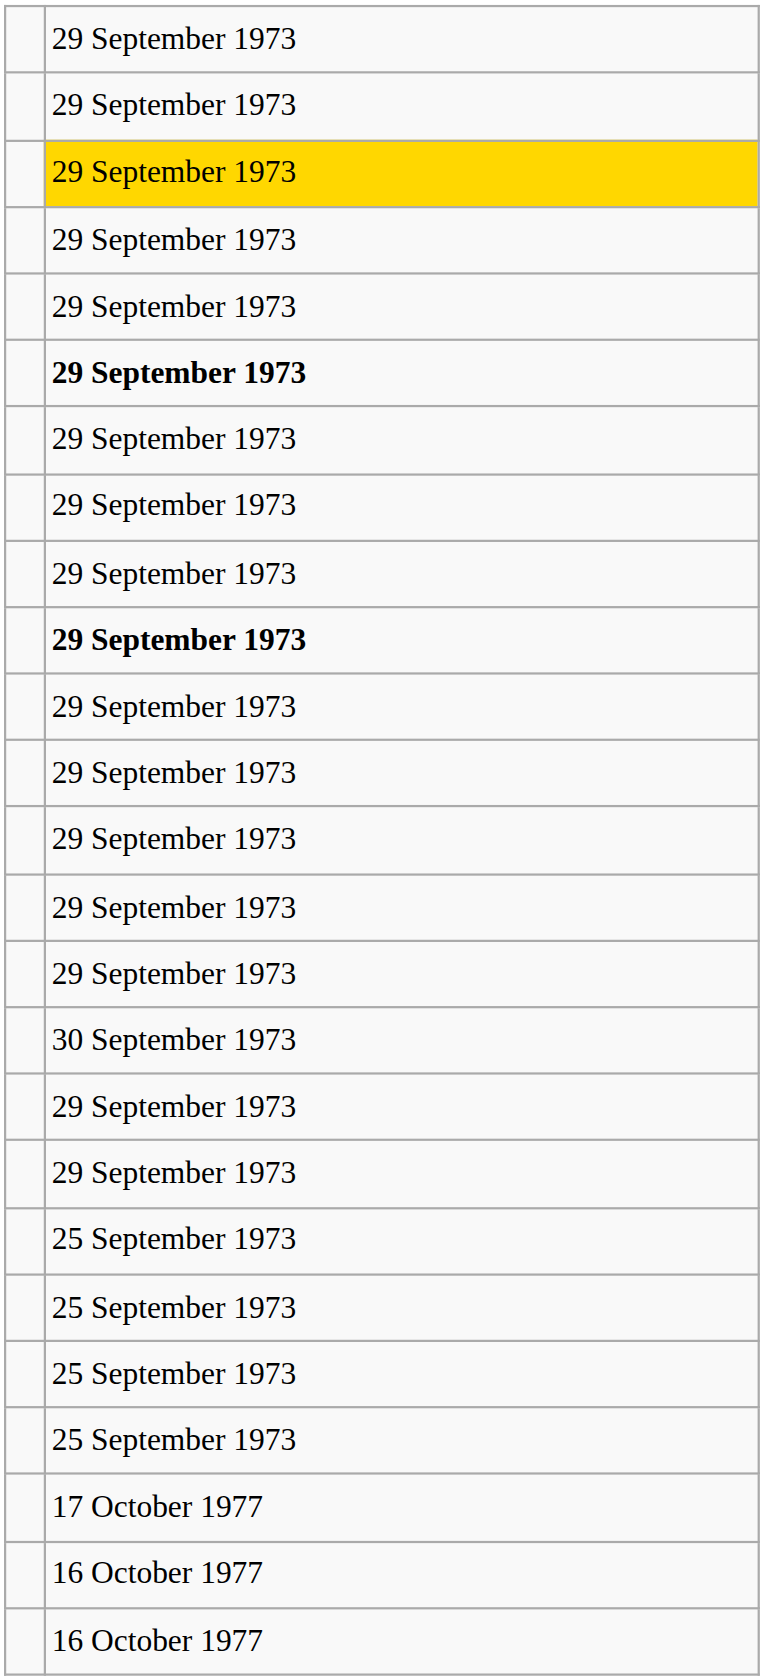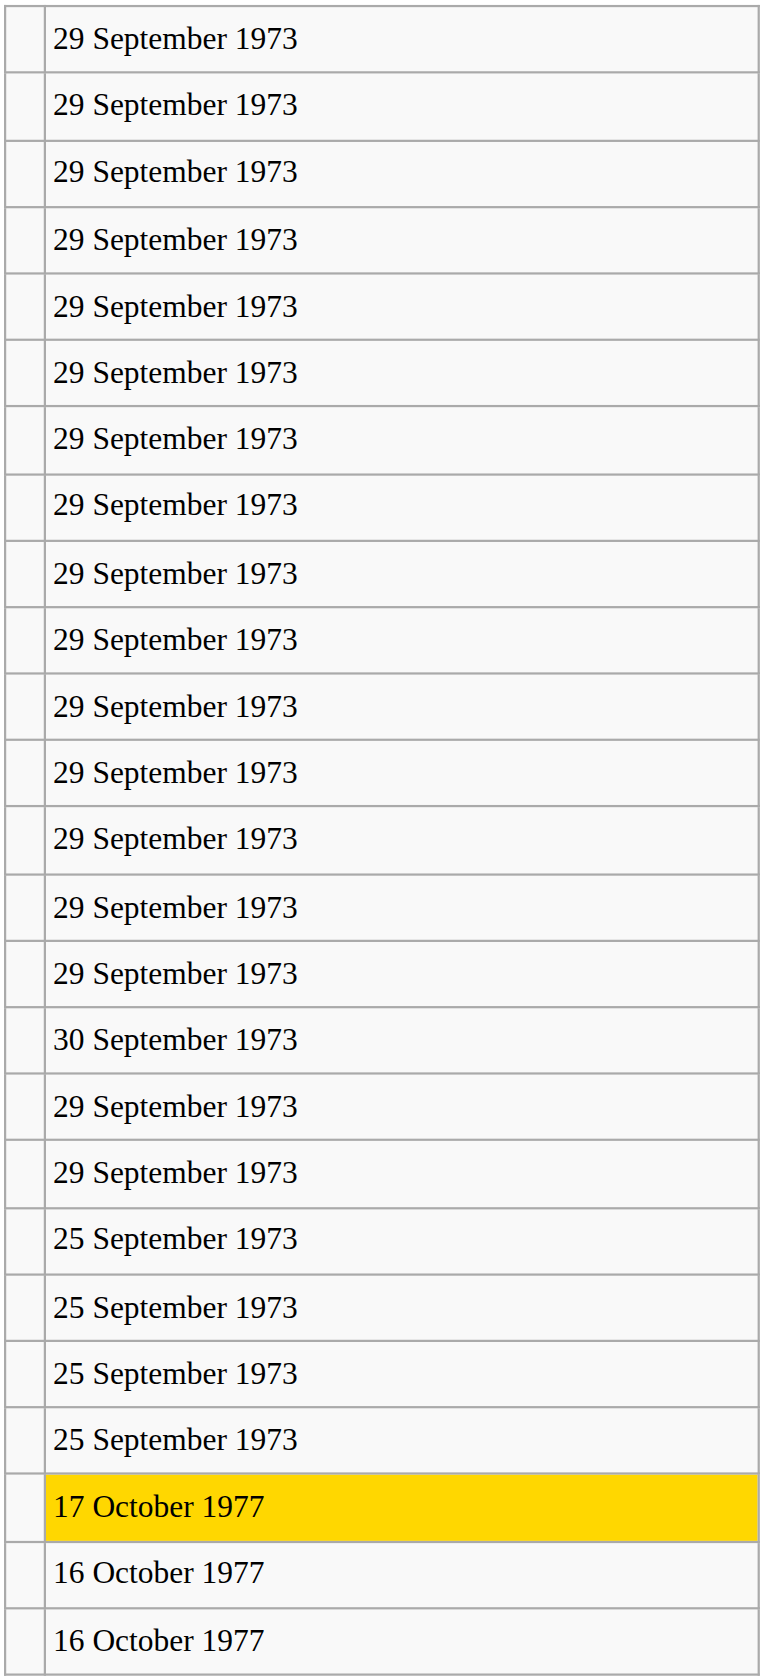(174, 172) gold background -> (175, 172) no background
(179, 372) bold -> (175, 372) normal
(179, 639) bold -> (175, 639) normal
(157, 1506) no background -> (159, 1506) gold background
